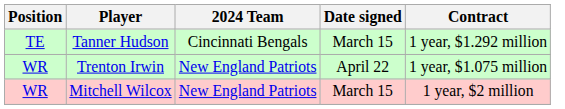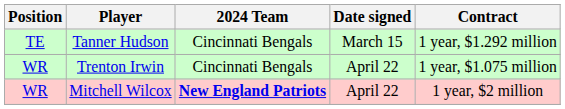(248, 66) New England Patriots -> (252, 66) Cincinnati Bengals
(248, 91) normal -> (252, 91) bold
(363, 91) March 15 -> (372, 91) April 22
